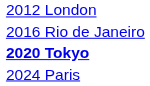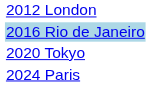(75, 31) no background -> (75, 31) lightblue background
(48, 53) bold -> (45, 53) normal
